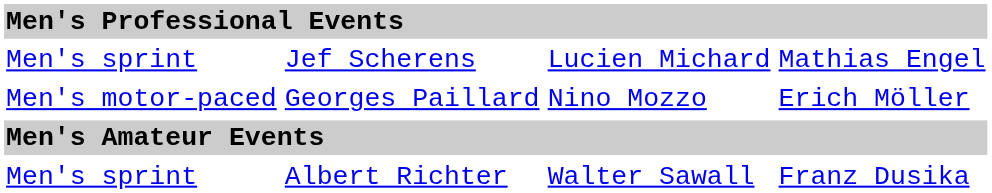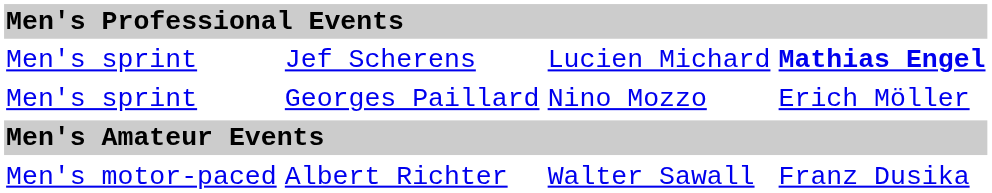(882, 60) normal -> (882, 60) bold
(141, 99) Men's motor-paced -> (102, 99) Men's sprint
(102, 176) Men's sprint -> (141, 176) Men's motor-paced
